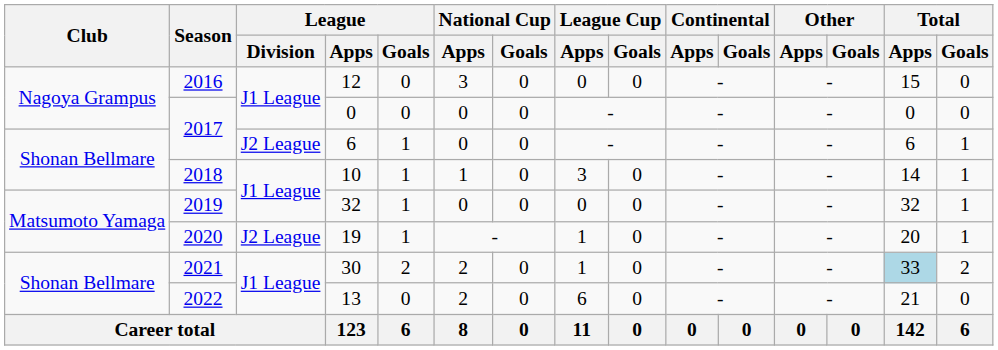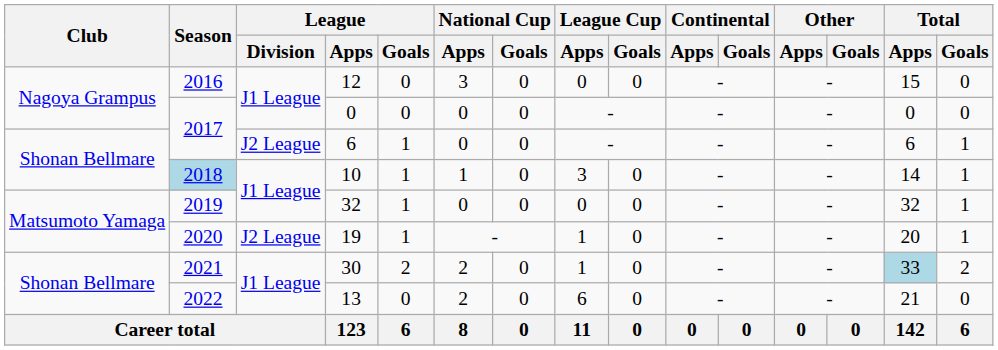(203, 174) no background -> (203, 174) lightblue background
